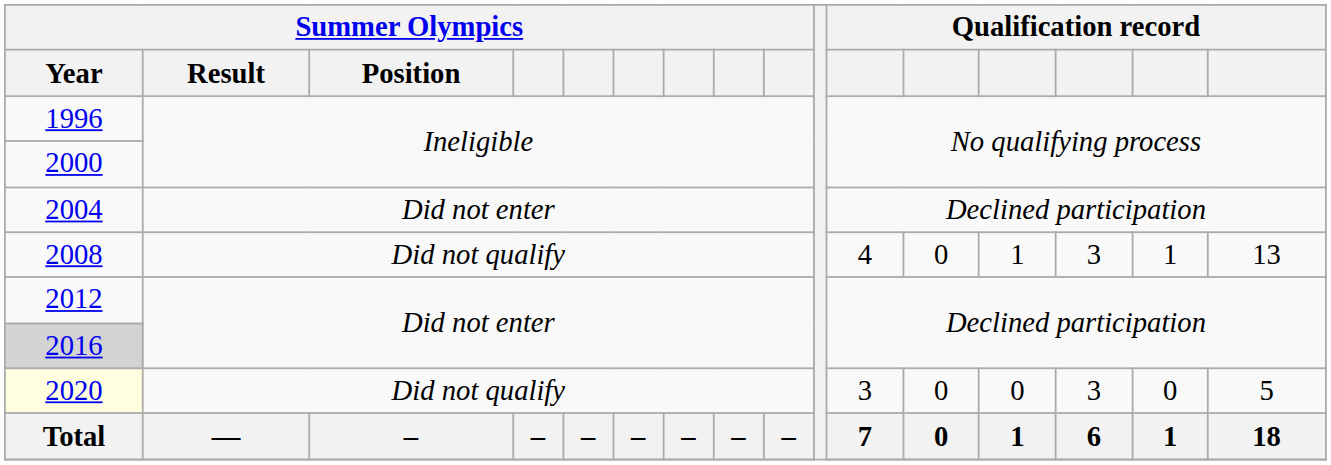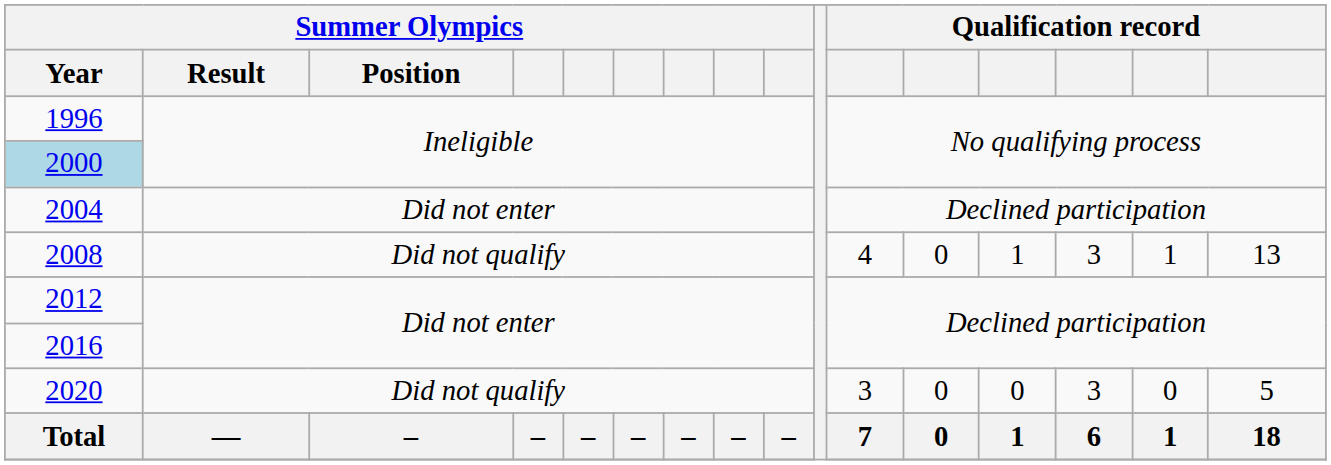(74, 163) no background -> (74, 163) lightblue background
(74, 345) lightgrey background -> (74, 345) no background
(74, 390) lightyellow background -> (74, 390) no background
